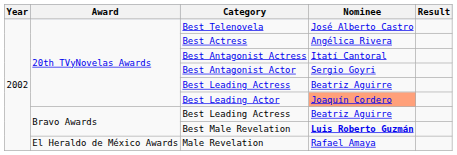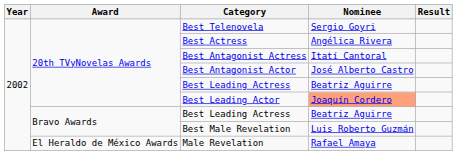(362, 26) José Alberto Castro -> (343, 26) Sergio Goyri
(343, 70) Sergio Goyri -> (362, 70) José Alberto Castro
(362, 129) bold -> (362, 129) normal
